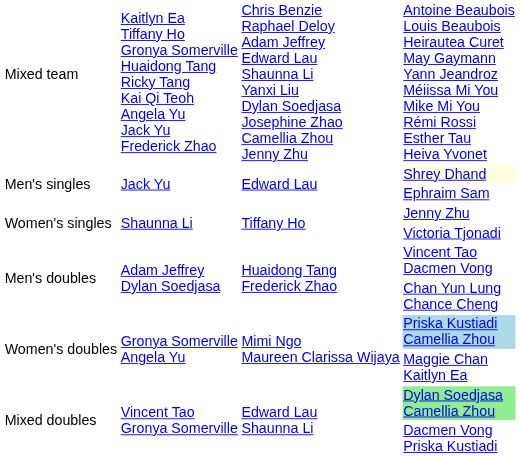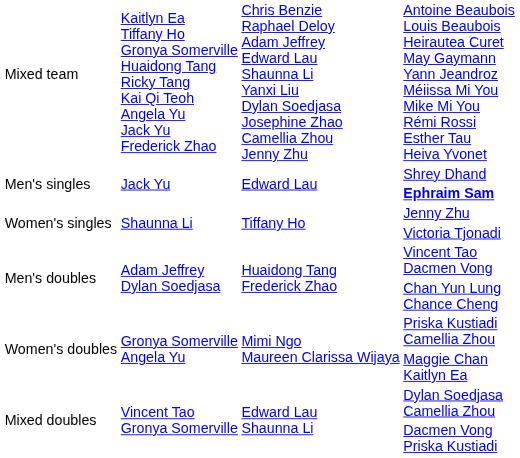(445, 174) lightyellow background -> (445, 174) no background
(446, 194) normal -> (449, 194) bold
(450, 332) lightblue background -> (450, 332) no background
(453, 403) lightgreen background -> (453, 403) no background
